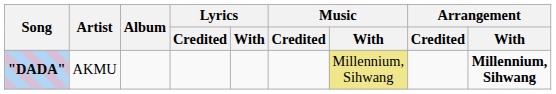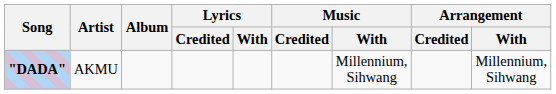(368, 69) khaki background -> (372, 69) no background
(509, 69) bold -> (511, 69) normal
